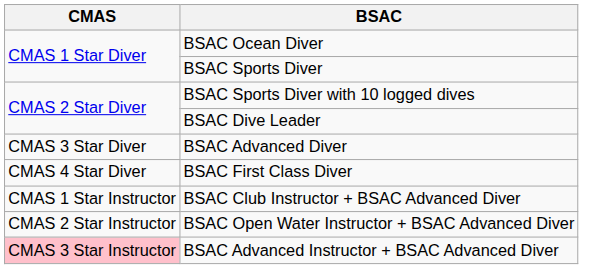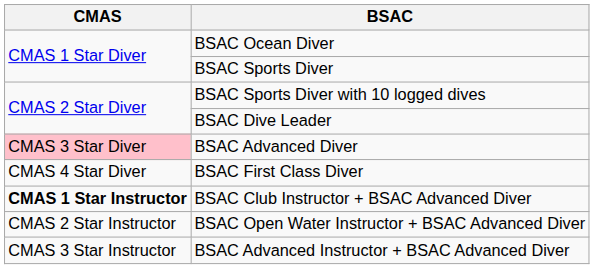(77, 146) no background -> (77, 146) pink background
(92, 198) normal -> (98, 198) bold
(92, 250) pink background -> (92, 250) no background
